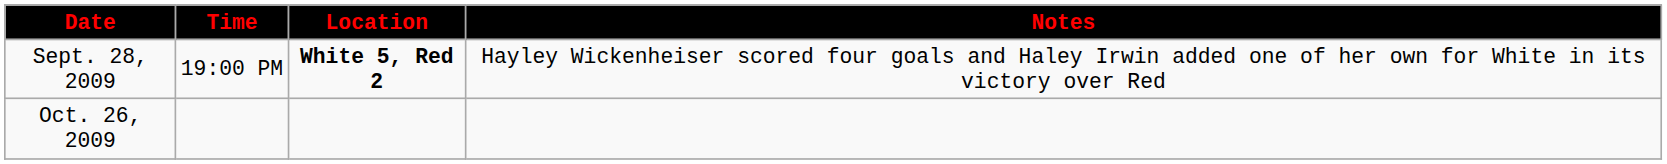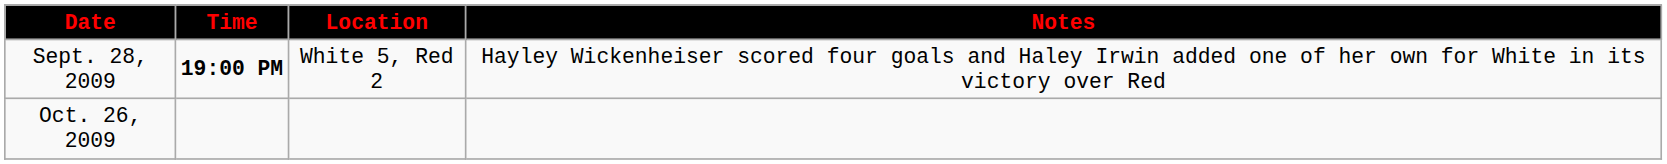(232, 69) normal -> (232, 69) bold
(377, 69) bold -> (377, 69) normal
